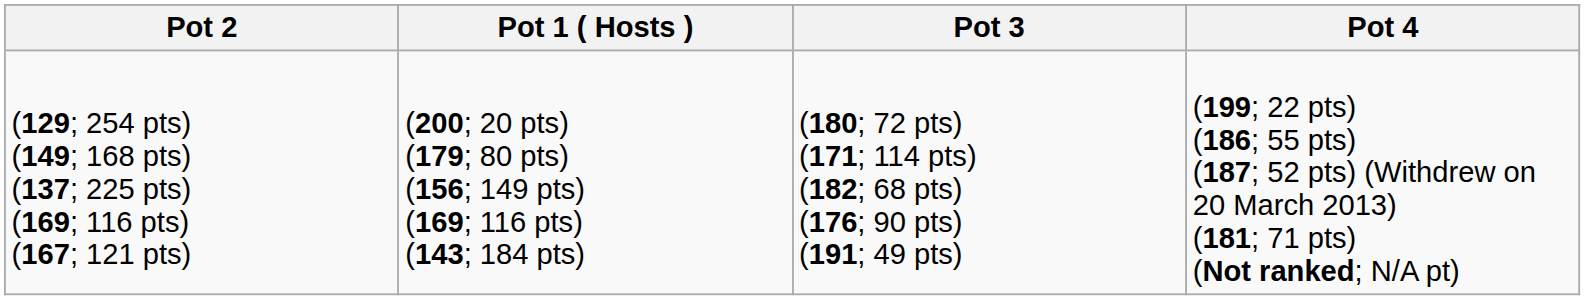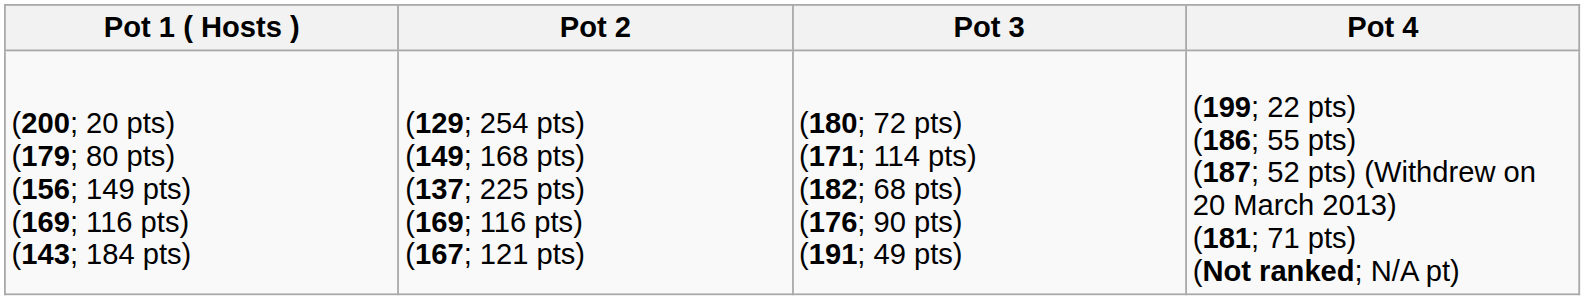columns swapped: (595, 27) <-> (202, 27)
